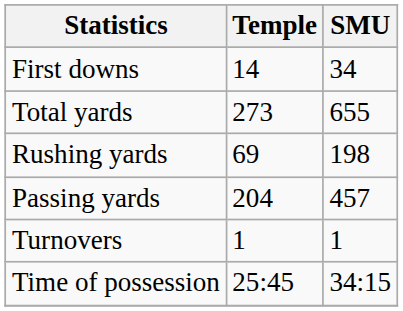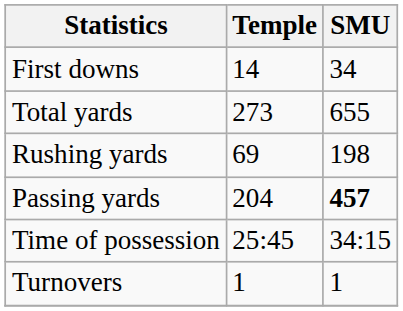(350, 197) normal -> (350, 197) bold
rows swapped: (67, 240) <-> (116, 283)
